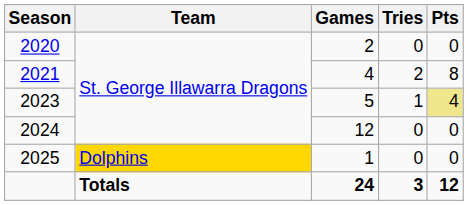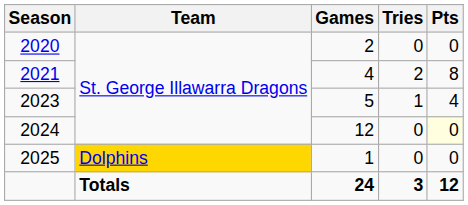(454, 102) khaki background -> (454, 102) no background
(454, 130) no background -> (454, 130) lightyellow background
